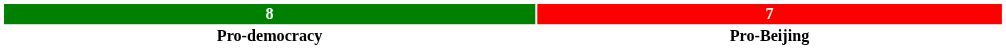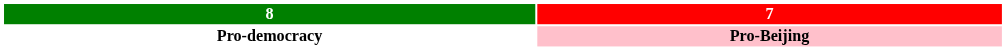(770, 36) no background -> (770, 36) pink background
